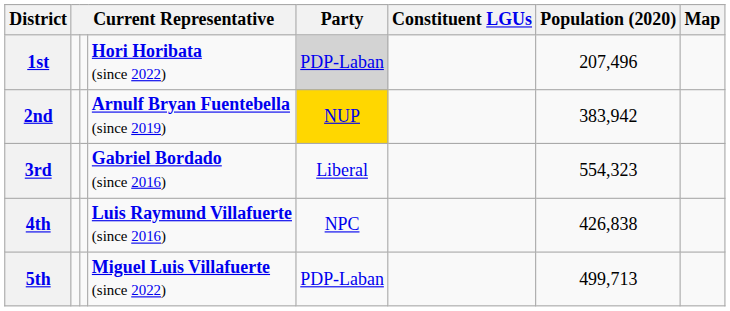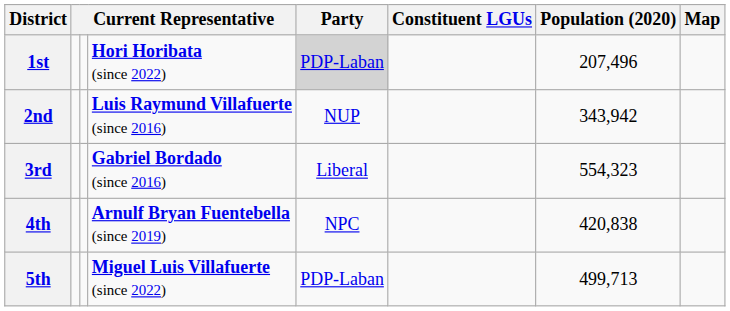(191, 115) Arnulf Bryan Fuentebella (since 2019) -> (192, 115) Luis Raymund Villafuerte (since 2016)
(342, 116) gold background -> (342, 116) no background
(608, 116) 383,942 -> (608, 116) 343,942
(192, 224) Luis Raymund Villafuerte (since 2016) -> (191, 224) Arnulf Bryan Fuentebella (since 2019)
(608, 224) 426,838 -> (608, 224) 420,838
